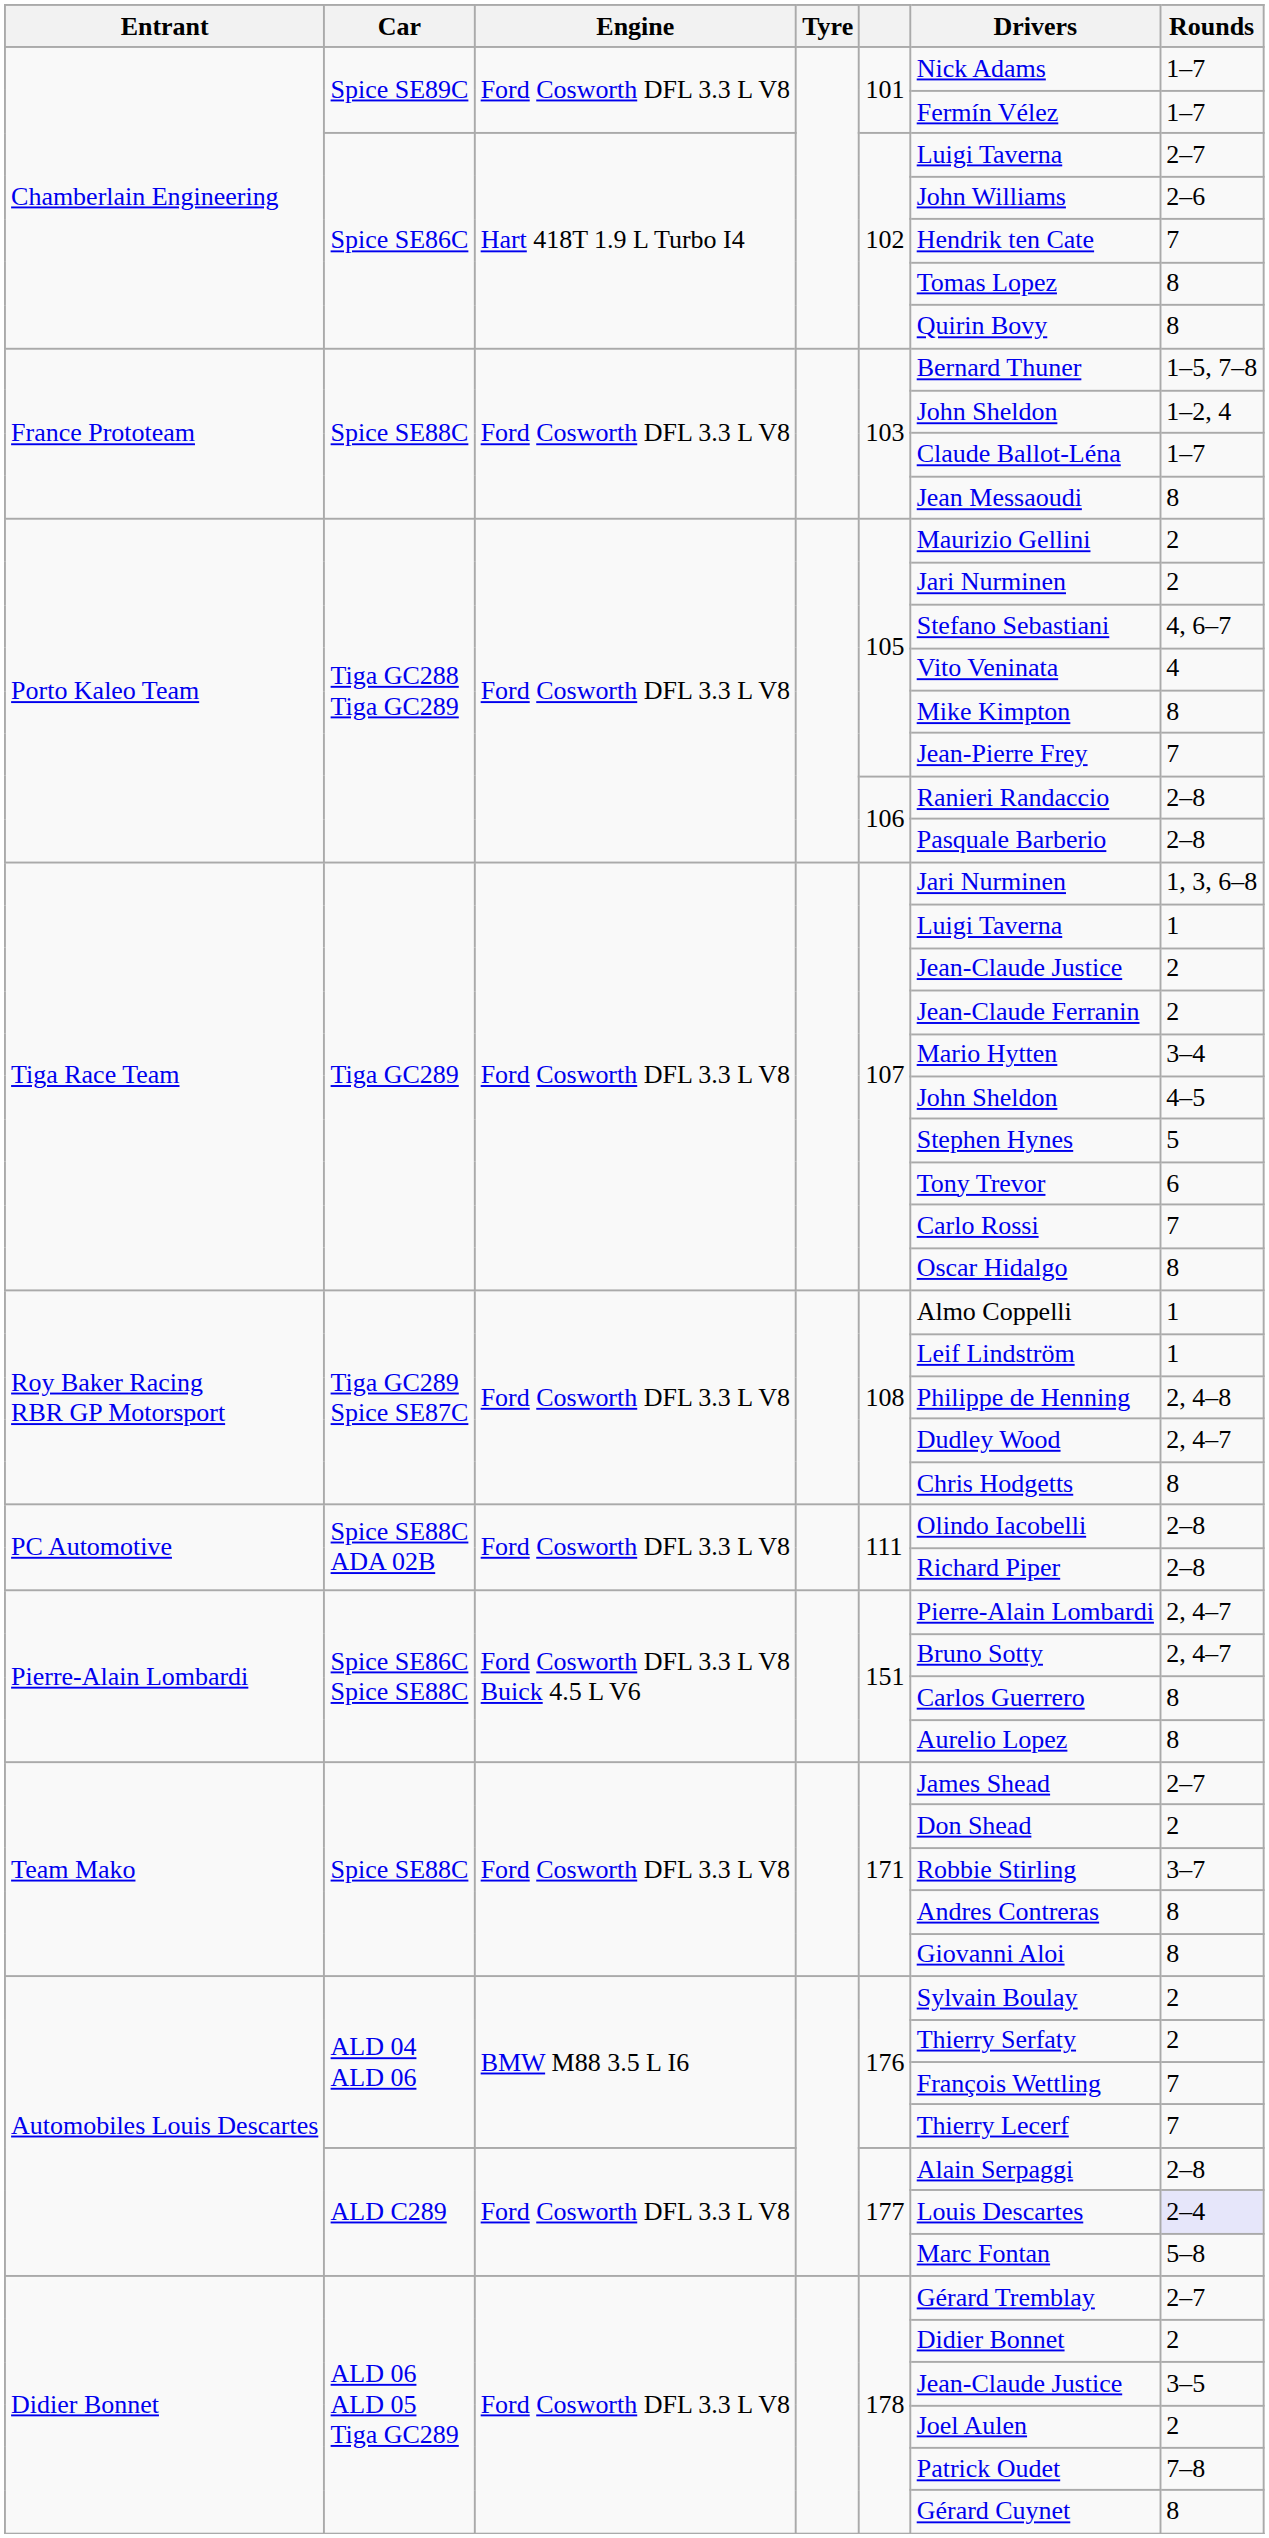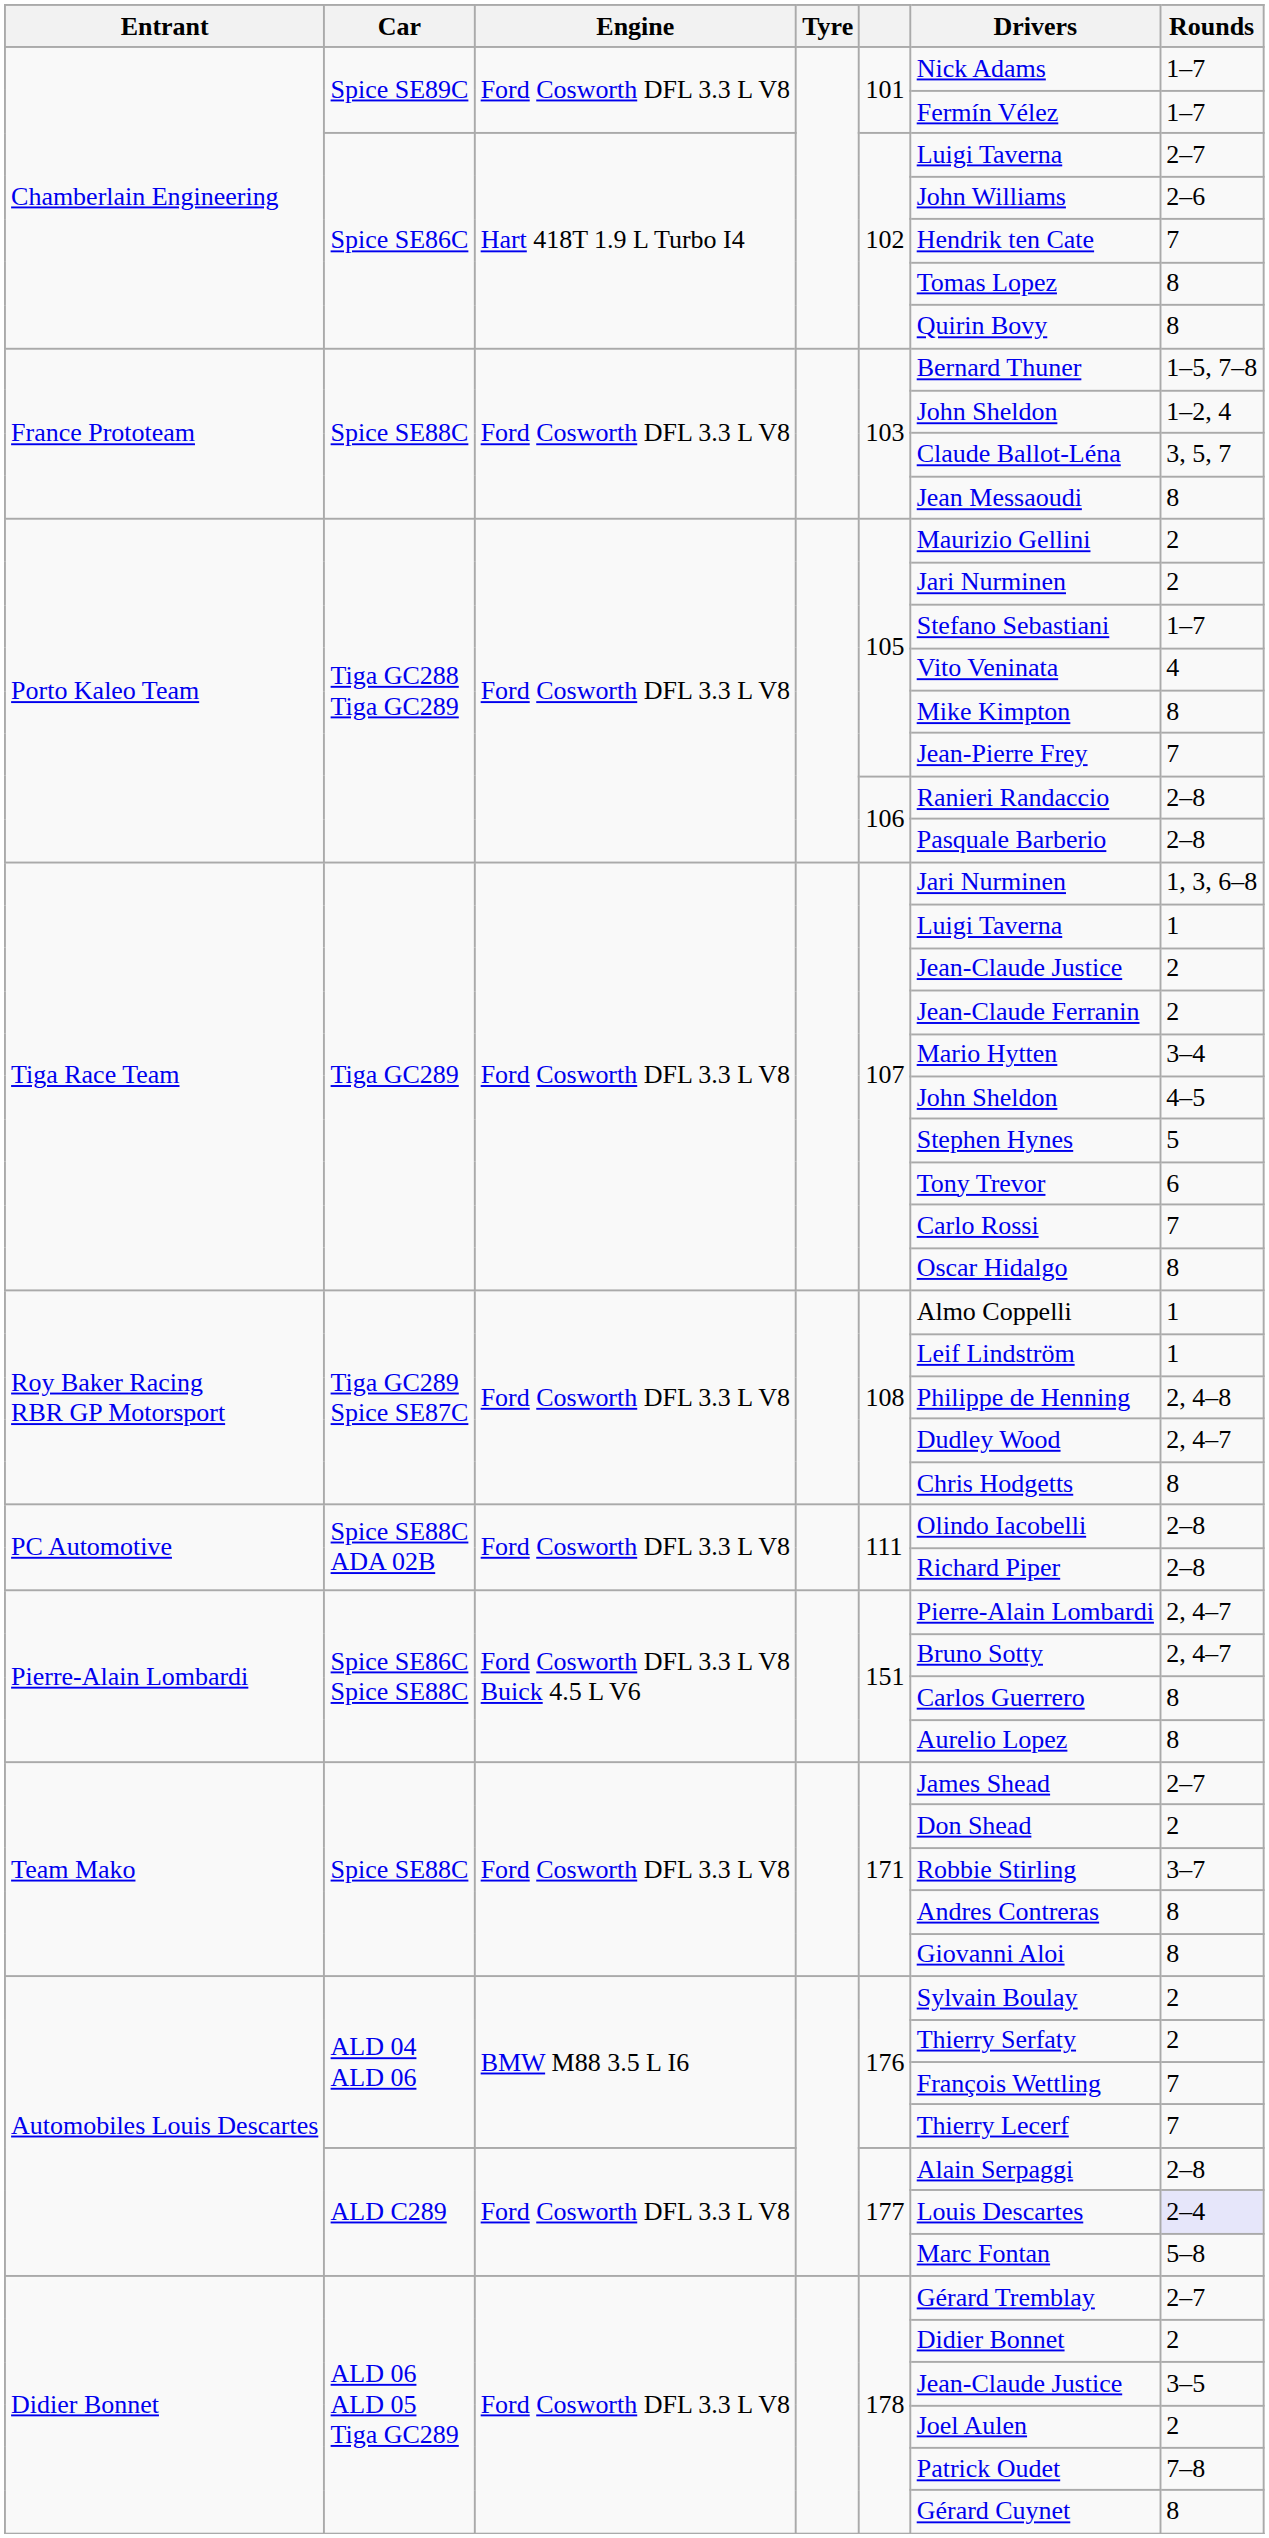(1186, 454) 1–7 -> (1199, 454) 3, 5, 7
(1199, 625) 4, 6–7 -> (1186, 625) 1–7
